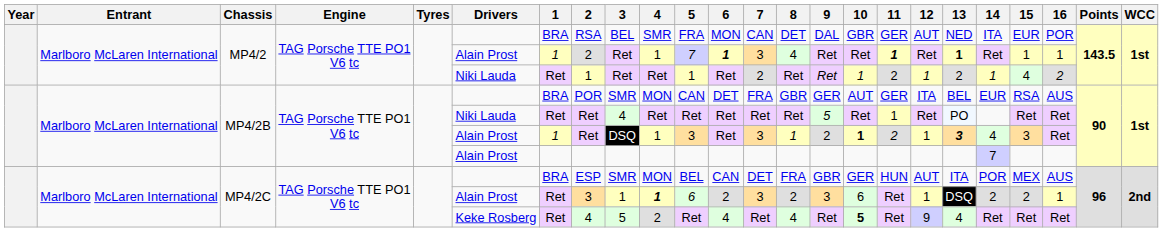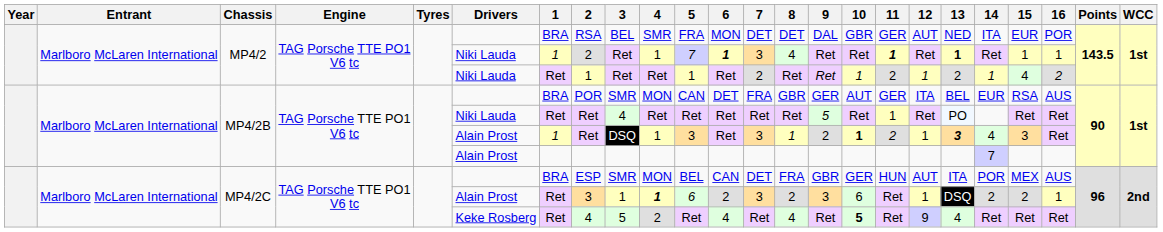(760, 35) CAN -> (759, 35) DET
(486, 55) Alain Prost -> (486, 55) Niki Lauda
